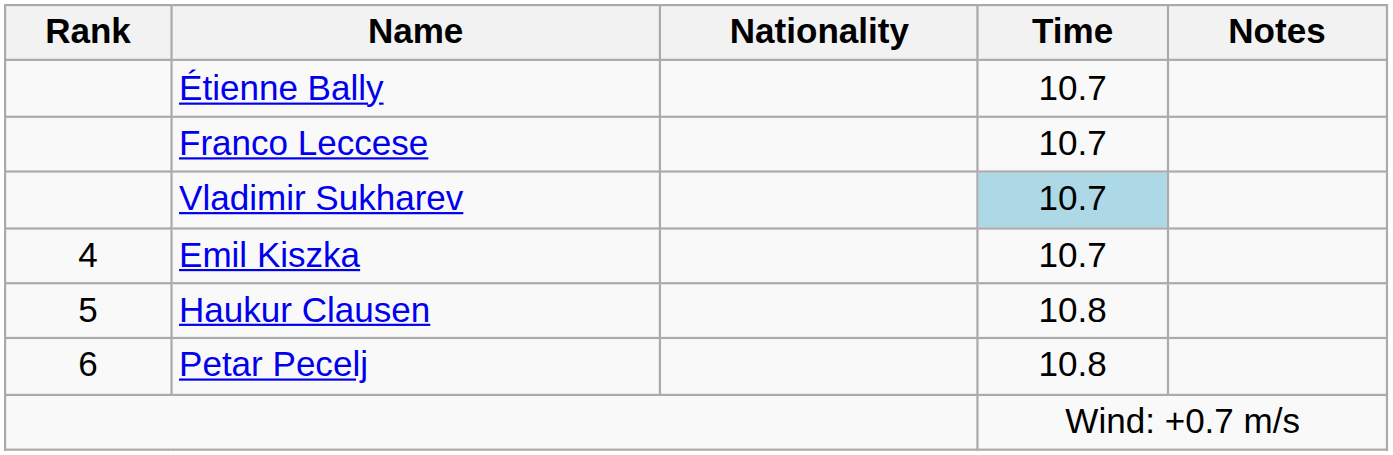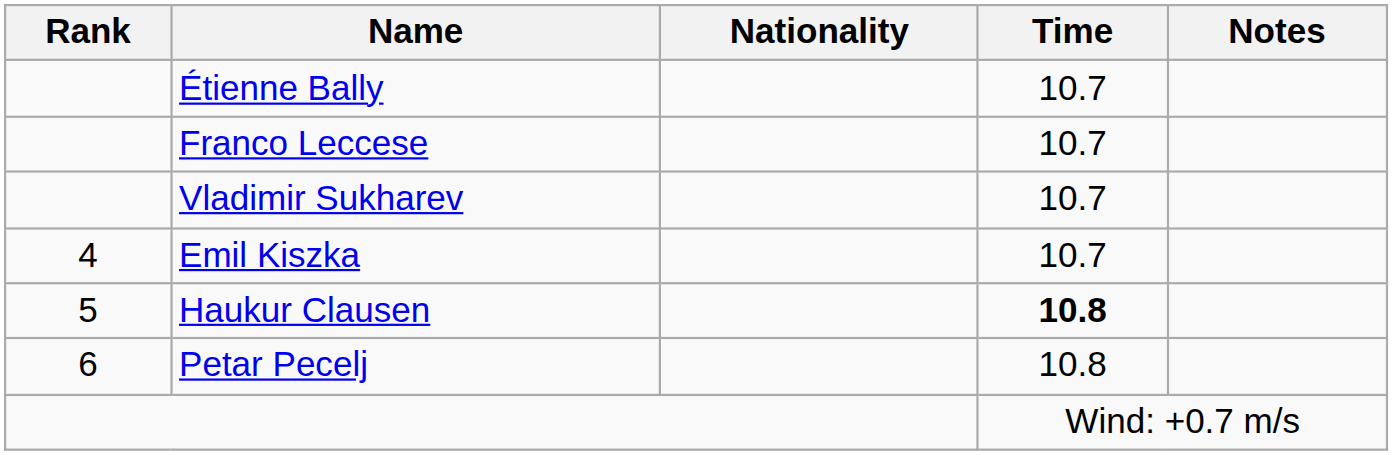(1073, 198) lightblue background -> (1073, 198) no background
(1073, 310) normal -> (1073, 310) bold
